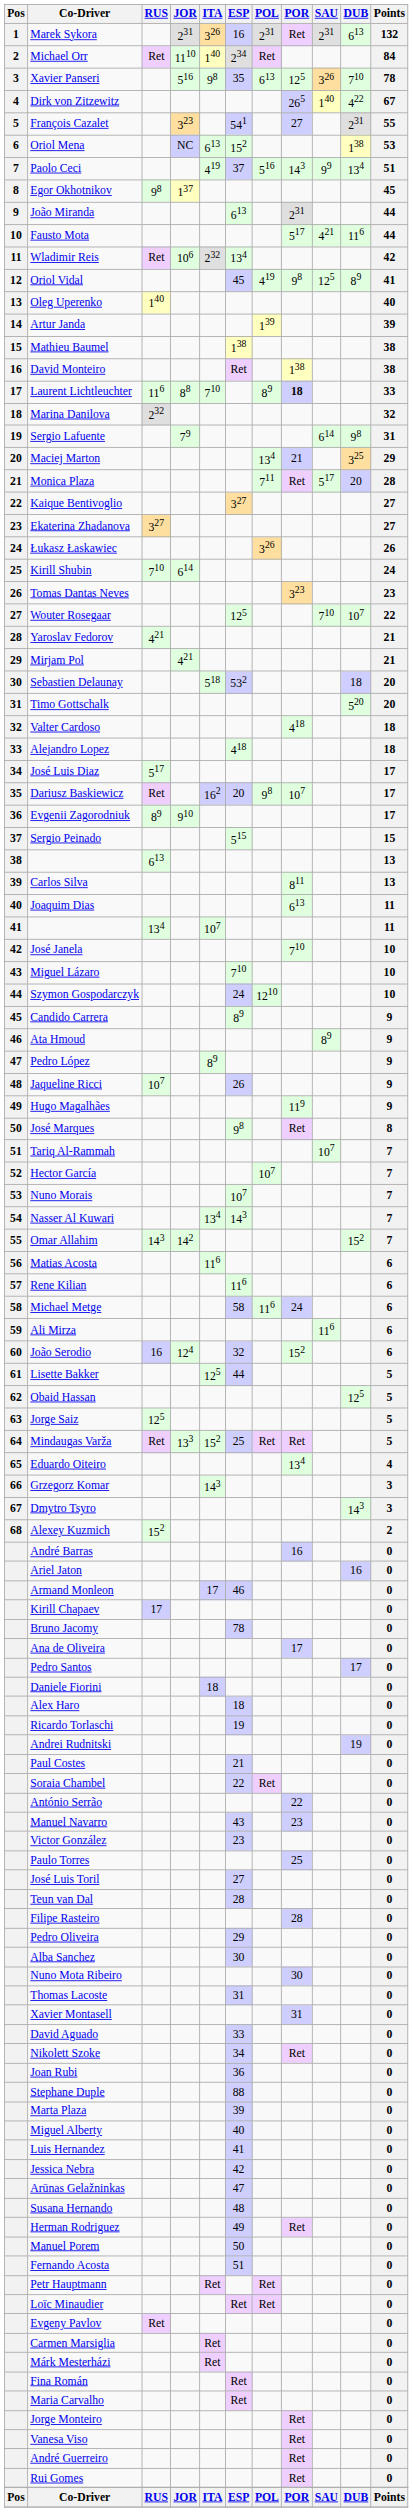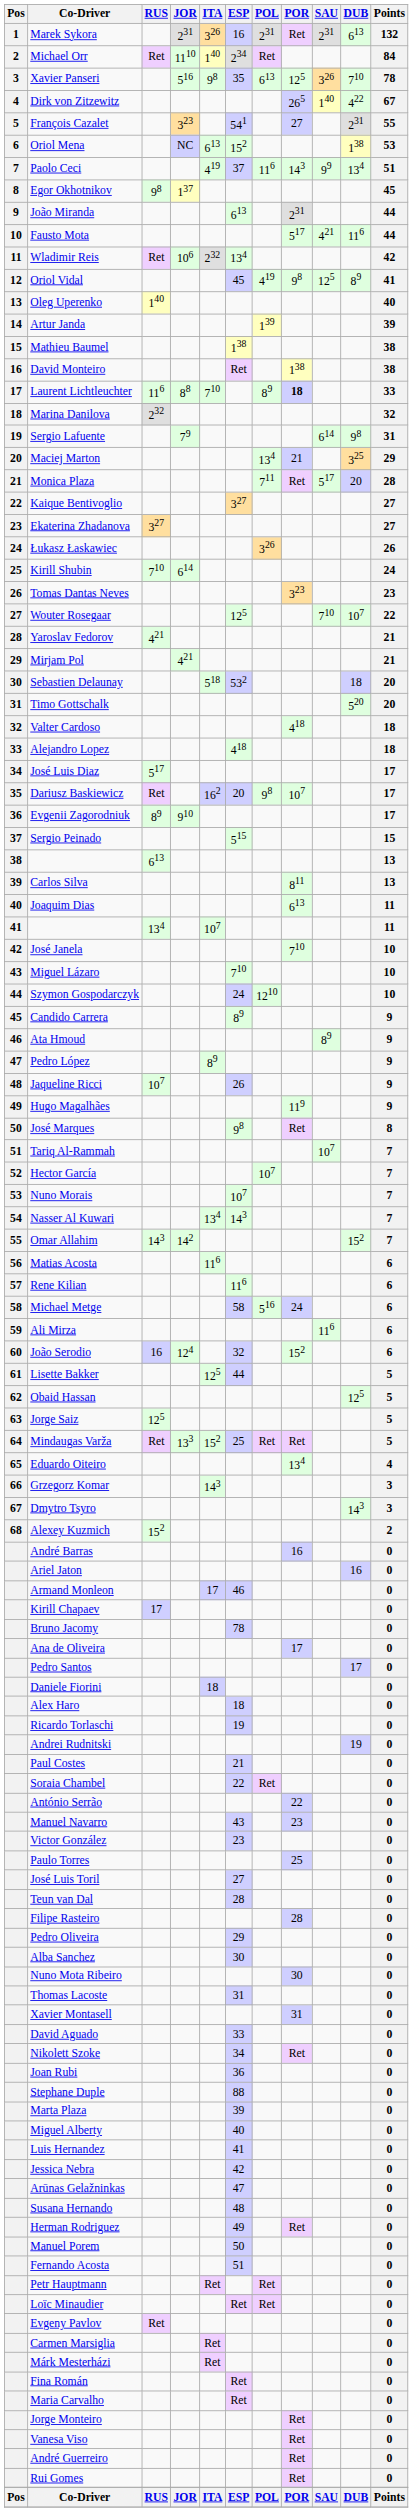(267, 168) 516 -> (267, 168) 116
(267, 1307) 116 -> (267, 1307) 516
